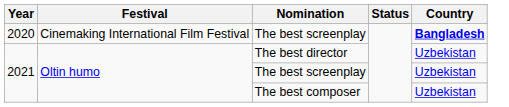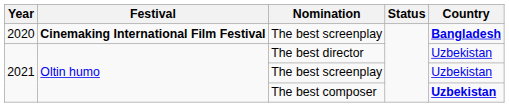(145, 33) normal -> (153, 33) bold
(445, 92) normal -> (464, 92) bold
